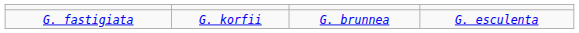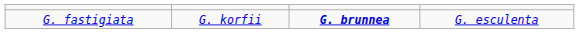(355, 19) normal -> (355, 19) bold
